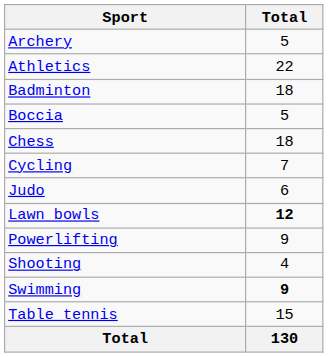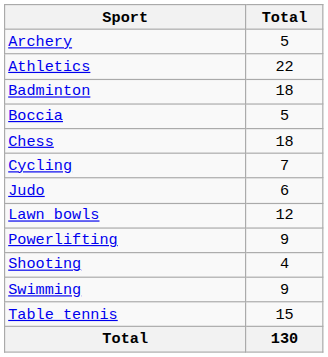(285, 215) bold -> (285, 215) normal
(285, 290) bold -> (285, 290) normal
